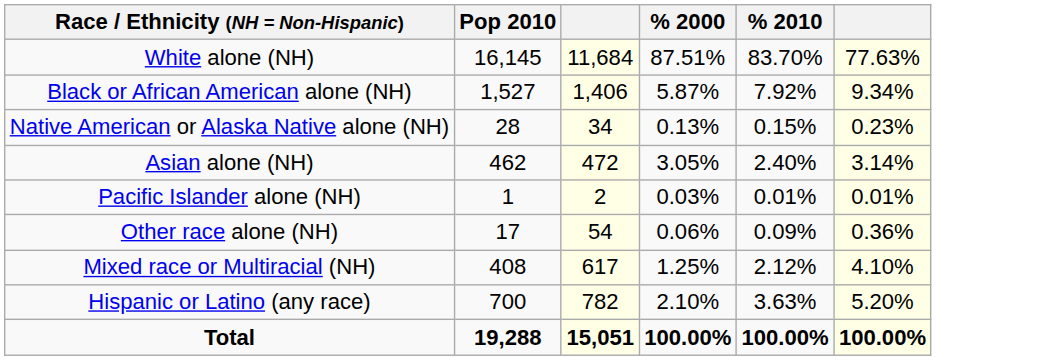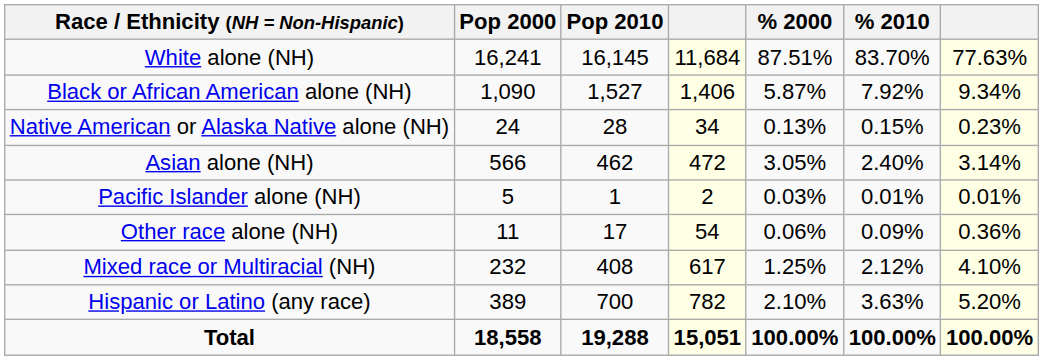+ column: (508, 22)
